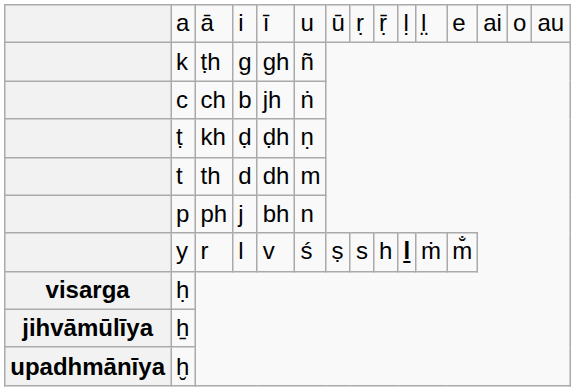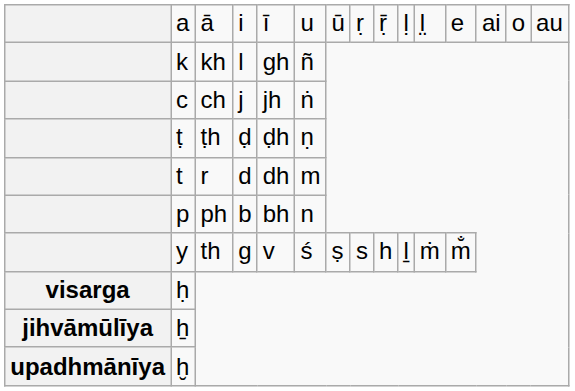(210, 61) ṭh -> (213, 61) kh
(245, 61) g -> (241, 61) l
(245, 99) b -> (241, 99) j
(213, 137) kh -> (210, 137) ṭh
(210, 175) th -> (204, 175) r
(241, 213) j -> (245, 213) b
(204, 251) r -> (210, 251) th
(241, 251) l -> (245, 251) g
(407, 251) bold -> (406, 251) normal
